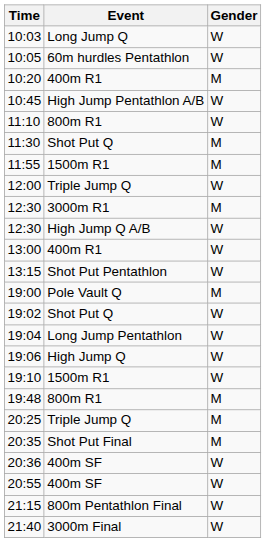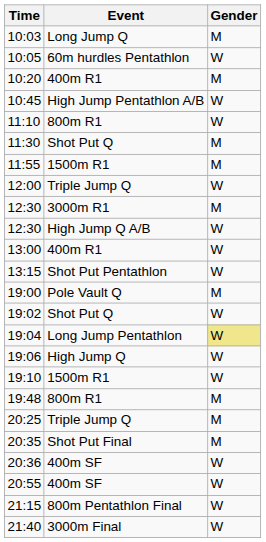(217, 36) W -> (216, 36) M
(217, 335) no background -> (217, 335) khaki background
